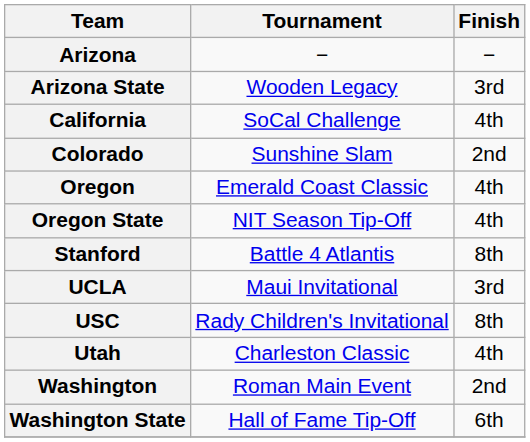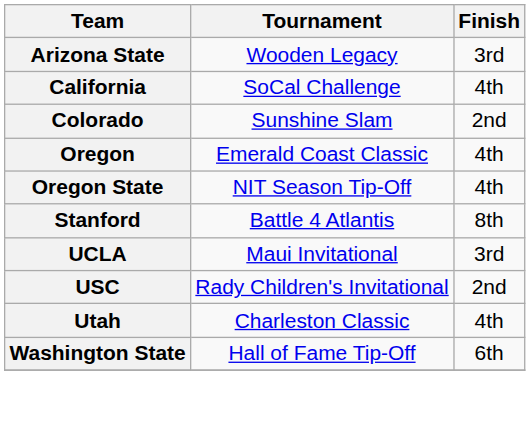- row: (98, 54)
(489, 320) 8th -> (489, 287) 2nd
- row: (98, 386)
